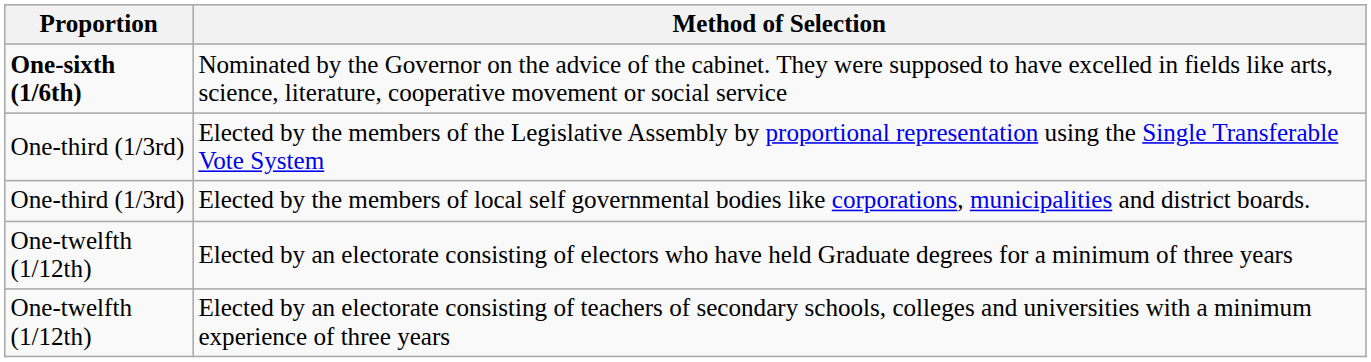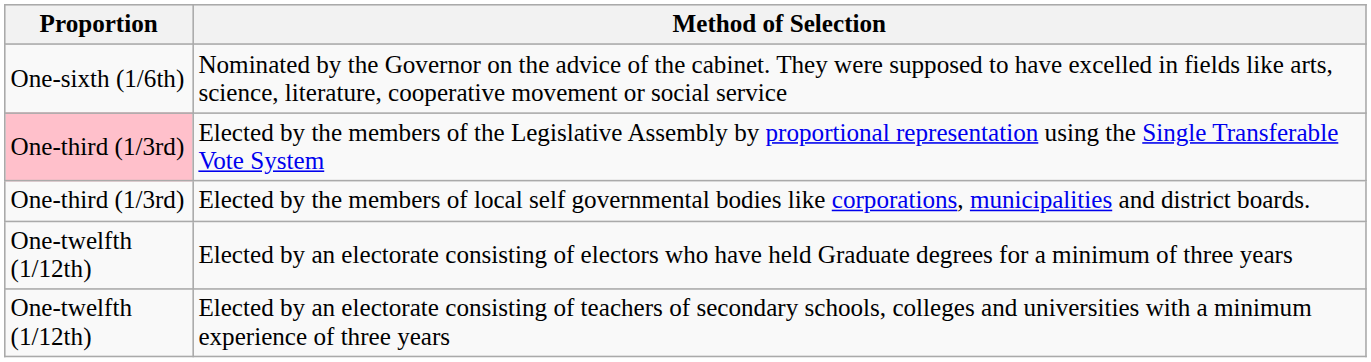(63, 78) bold -> (97, 78) normal
(97, 146) no background -> (97, 146) pink background
